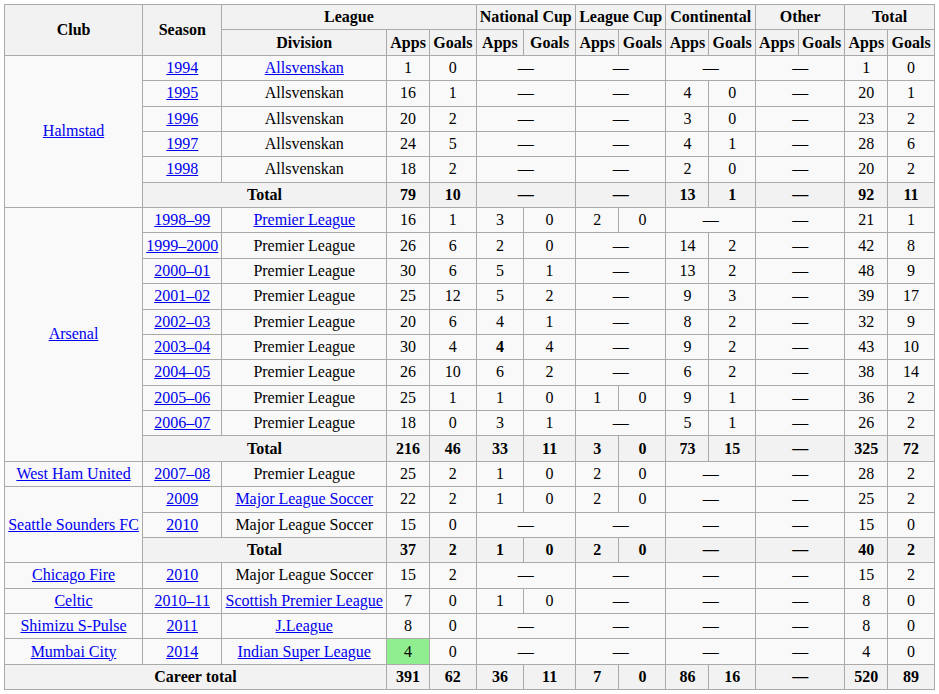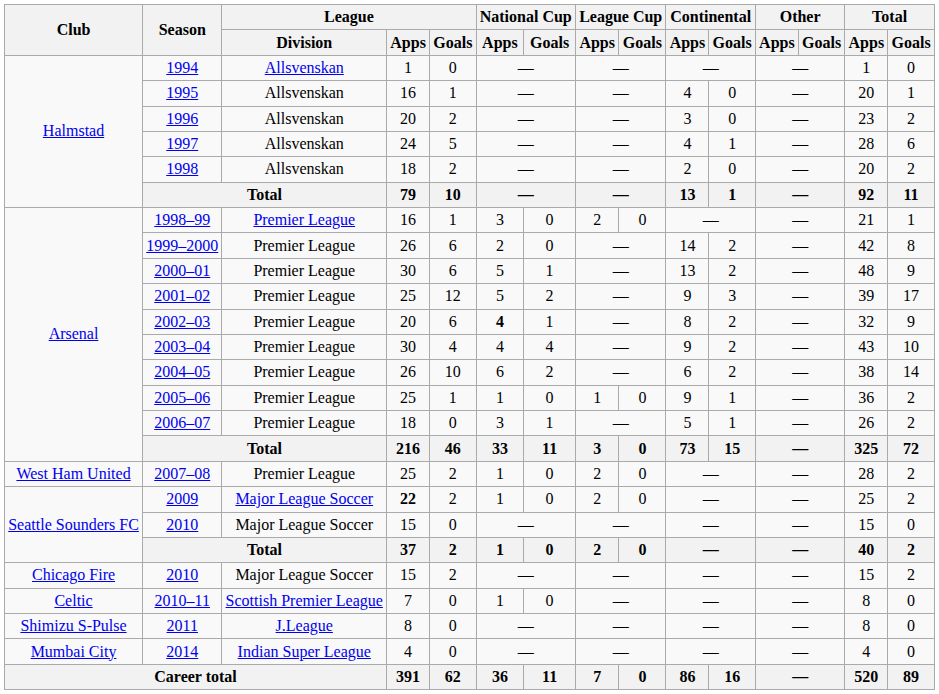(500, 321) normal -> (500, 321) bold
(500, 347) bold -> (500, 347) normal
(408, 499) normal -> (408, 499) bold
(408, 651) lightgreen background -> (408, 651) no background
